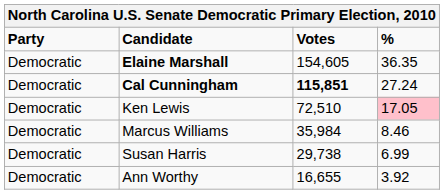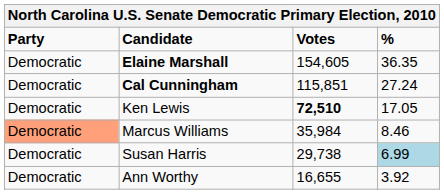(322, 85) bold -> (322, 85) normal
(319, 108) normal -> (319, 108) bold
(399, 108) pink background -> (399, 108) no background
(45, 131) no background -> (45, 131) lightsalmon background
(395, 154) no background -> (395, 154) lightblue background
